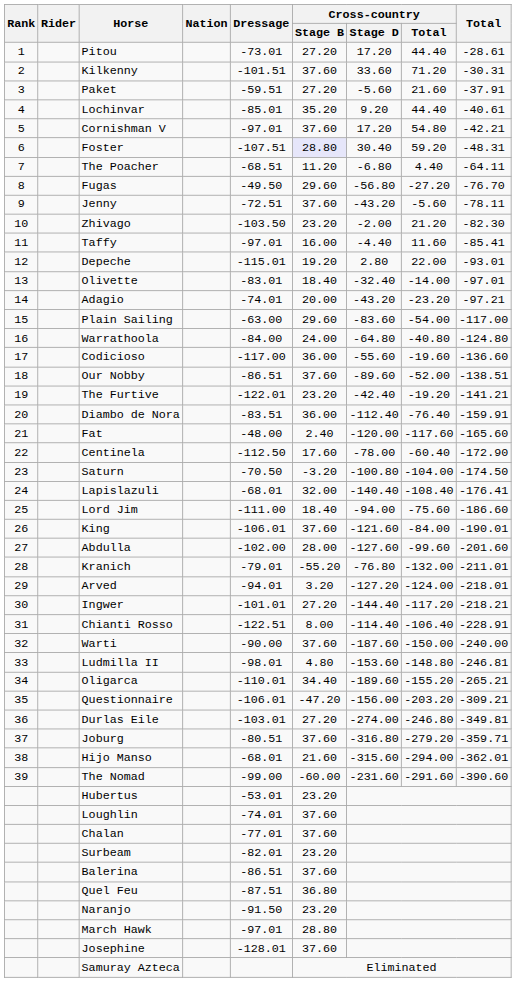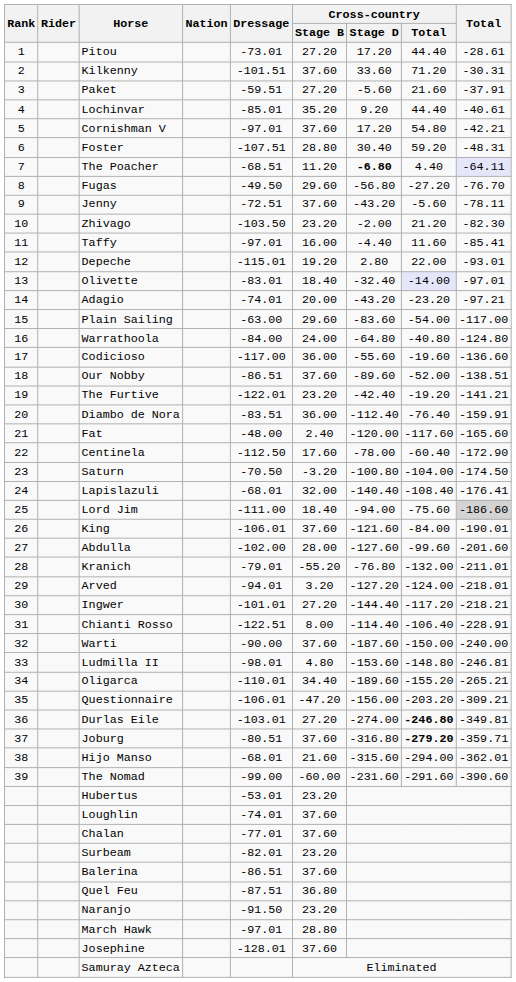(319, 147) lavender background -> (319, 147) no background
(374, 167) normal -> (374, 167) bold
(484, 167) no background -> (484, 167) lavender background
(429, 281) no background -> (429, 281) lavender background
(484, 510) no background -> (484, 510) lightgrey background
(429, 720) normal -> (429, 720) bold
(429, 739) normal -> (429, 739) bold
